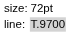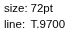(48, 24) lightgrey background -> (48, 24) no background
